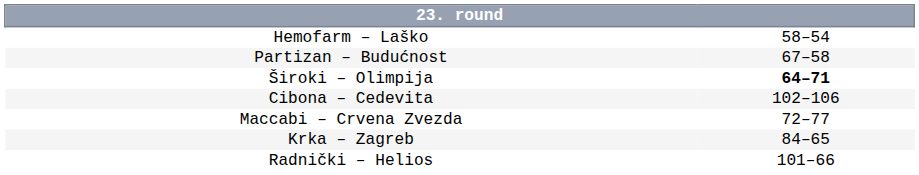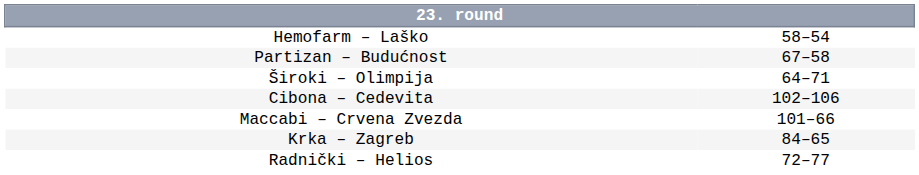(806, 78) bold -> (806, 78) normal
(806, 119) 72–77 -> (806, 119) 101–66
(806, 160) 101–66 -> (806, 160) 72–77
